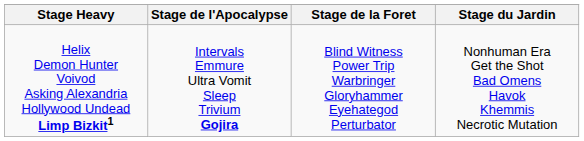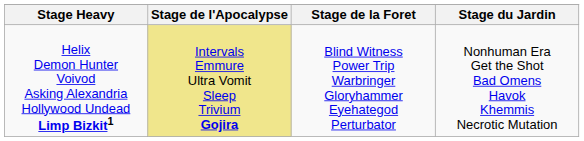(219, 88) no background -> (219, 88) khaki background
